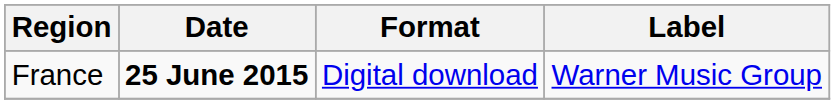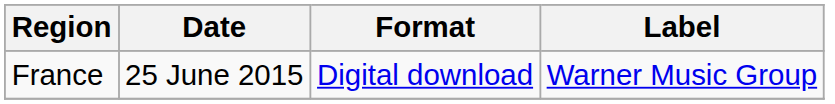(217, 74) bold -> (214, 74) normal
